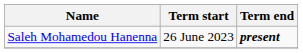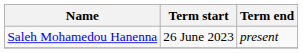(260, 37) bold -> (259, 37) normal
